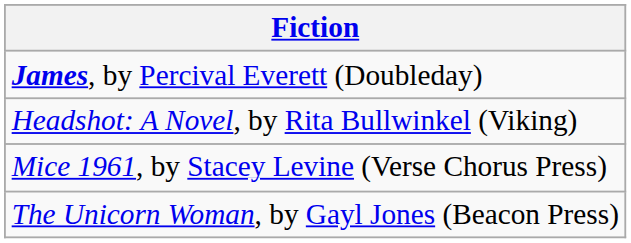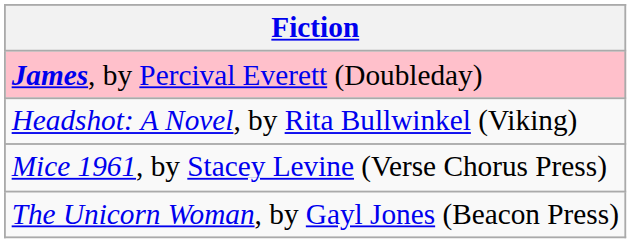(247, 74) no background -> (247, 74) pink background
